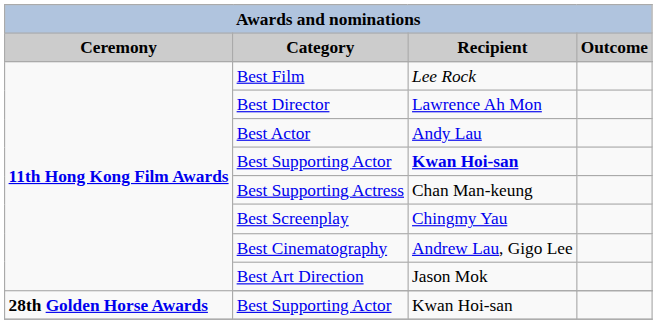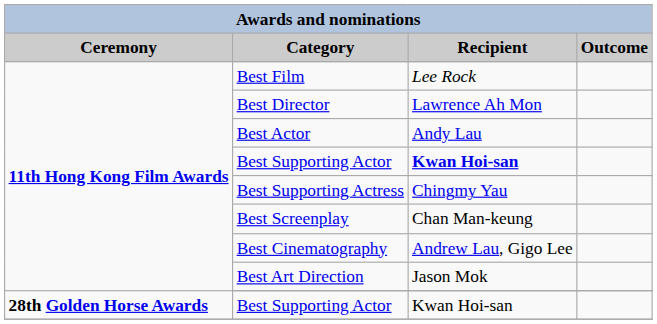(472, 190) Chan Man-keung -> (460, 190) Chingmy Yau
(460, 218) Chingmy Yau -> (472, 218) Chan Man-keung
